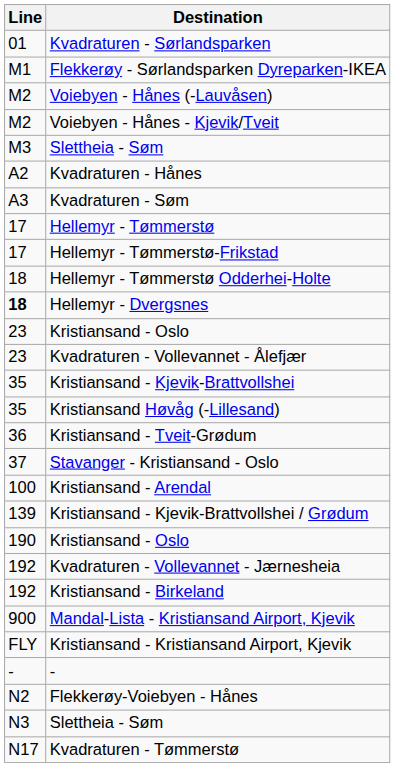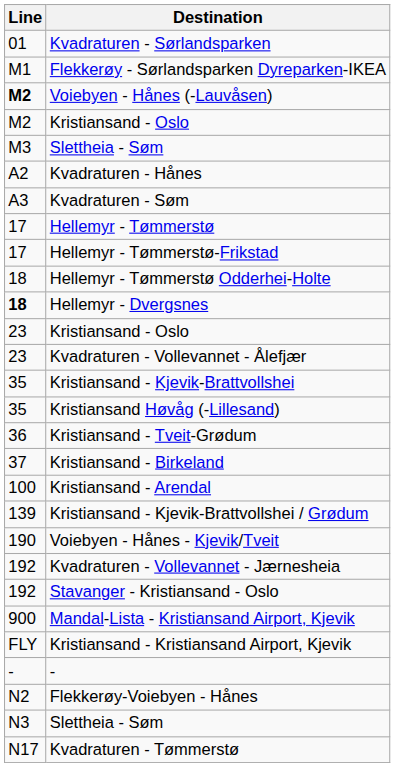(20, 95) normal -> (20, 95) bold
(164, 122) Voiebyen - Hånes - Kjevik/Tveit -> (119, 122) Kristiansand - Oslo
(164, 461) Stavanger - Kristiansand - Oslo -> (137, 461) Kristiansand - Birkeland
(119, 540) Kristiansand - Oslo -> (164, 540) Voiebyen - Hånes - Kjevik/Tveit
(137, 592) Kristiansand - Birkeland -> (164, 592) Stavanger - Kristiansand - Oslo
